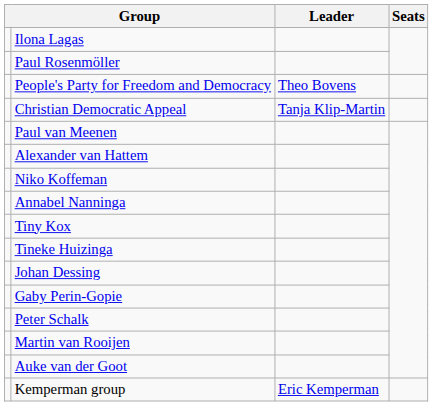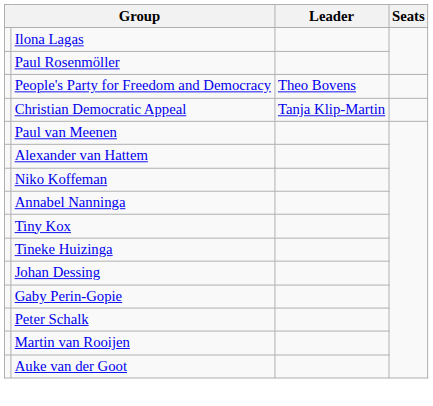- row: (70, 389)
